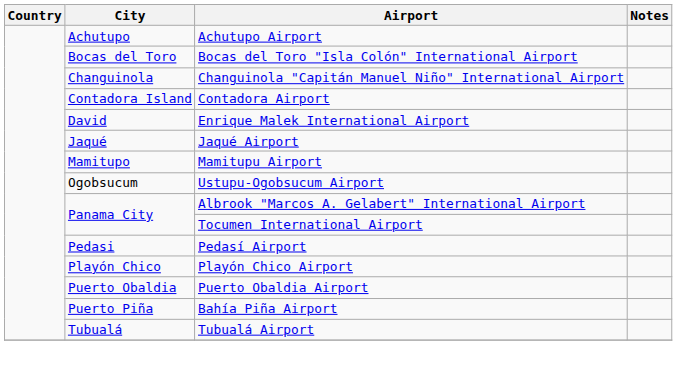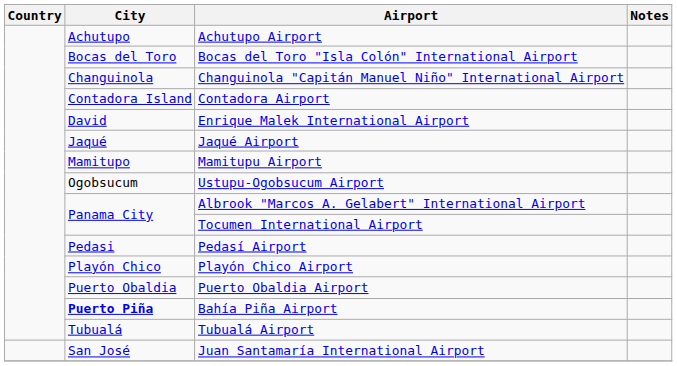(111, 309) normal -> (111, 309) bold
+ row: (341, 351)
